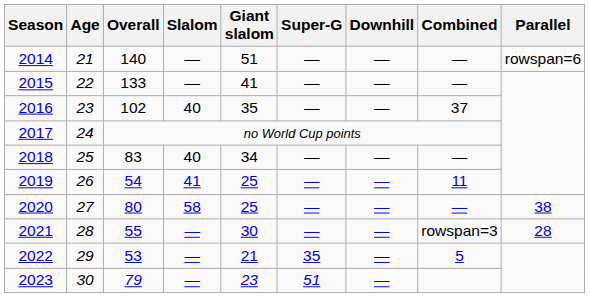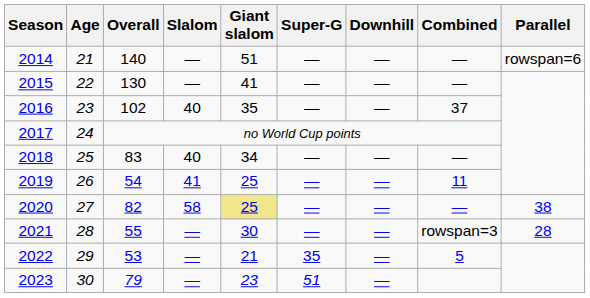(133, 83) 133 -> (133, 83) 130
(133, 206) 80 -> (133, 206) 82
(249, 206) no background -> (249, 206) khaki background
